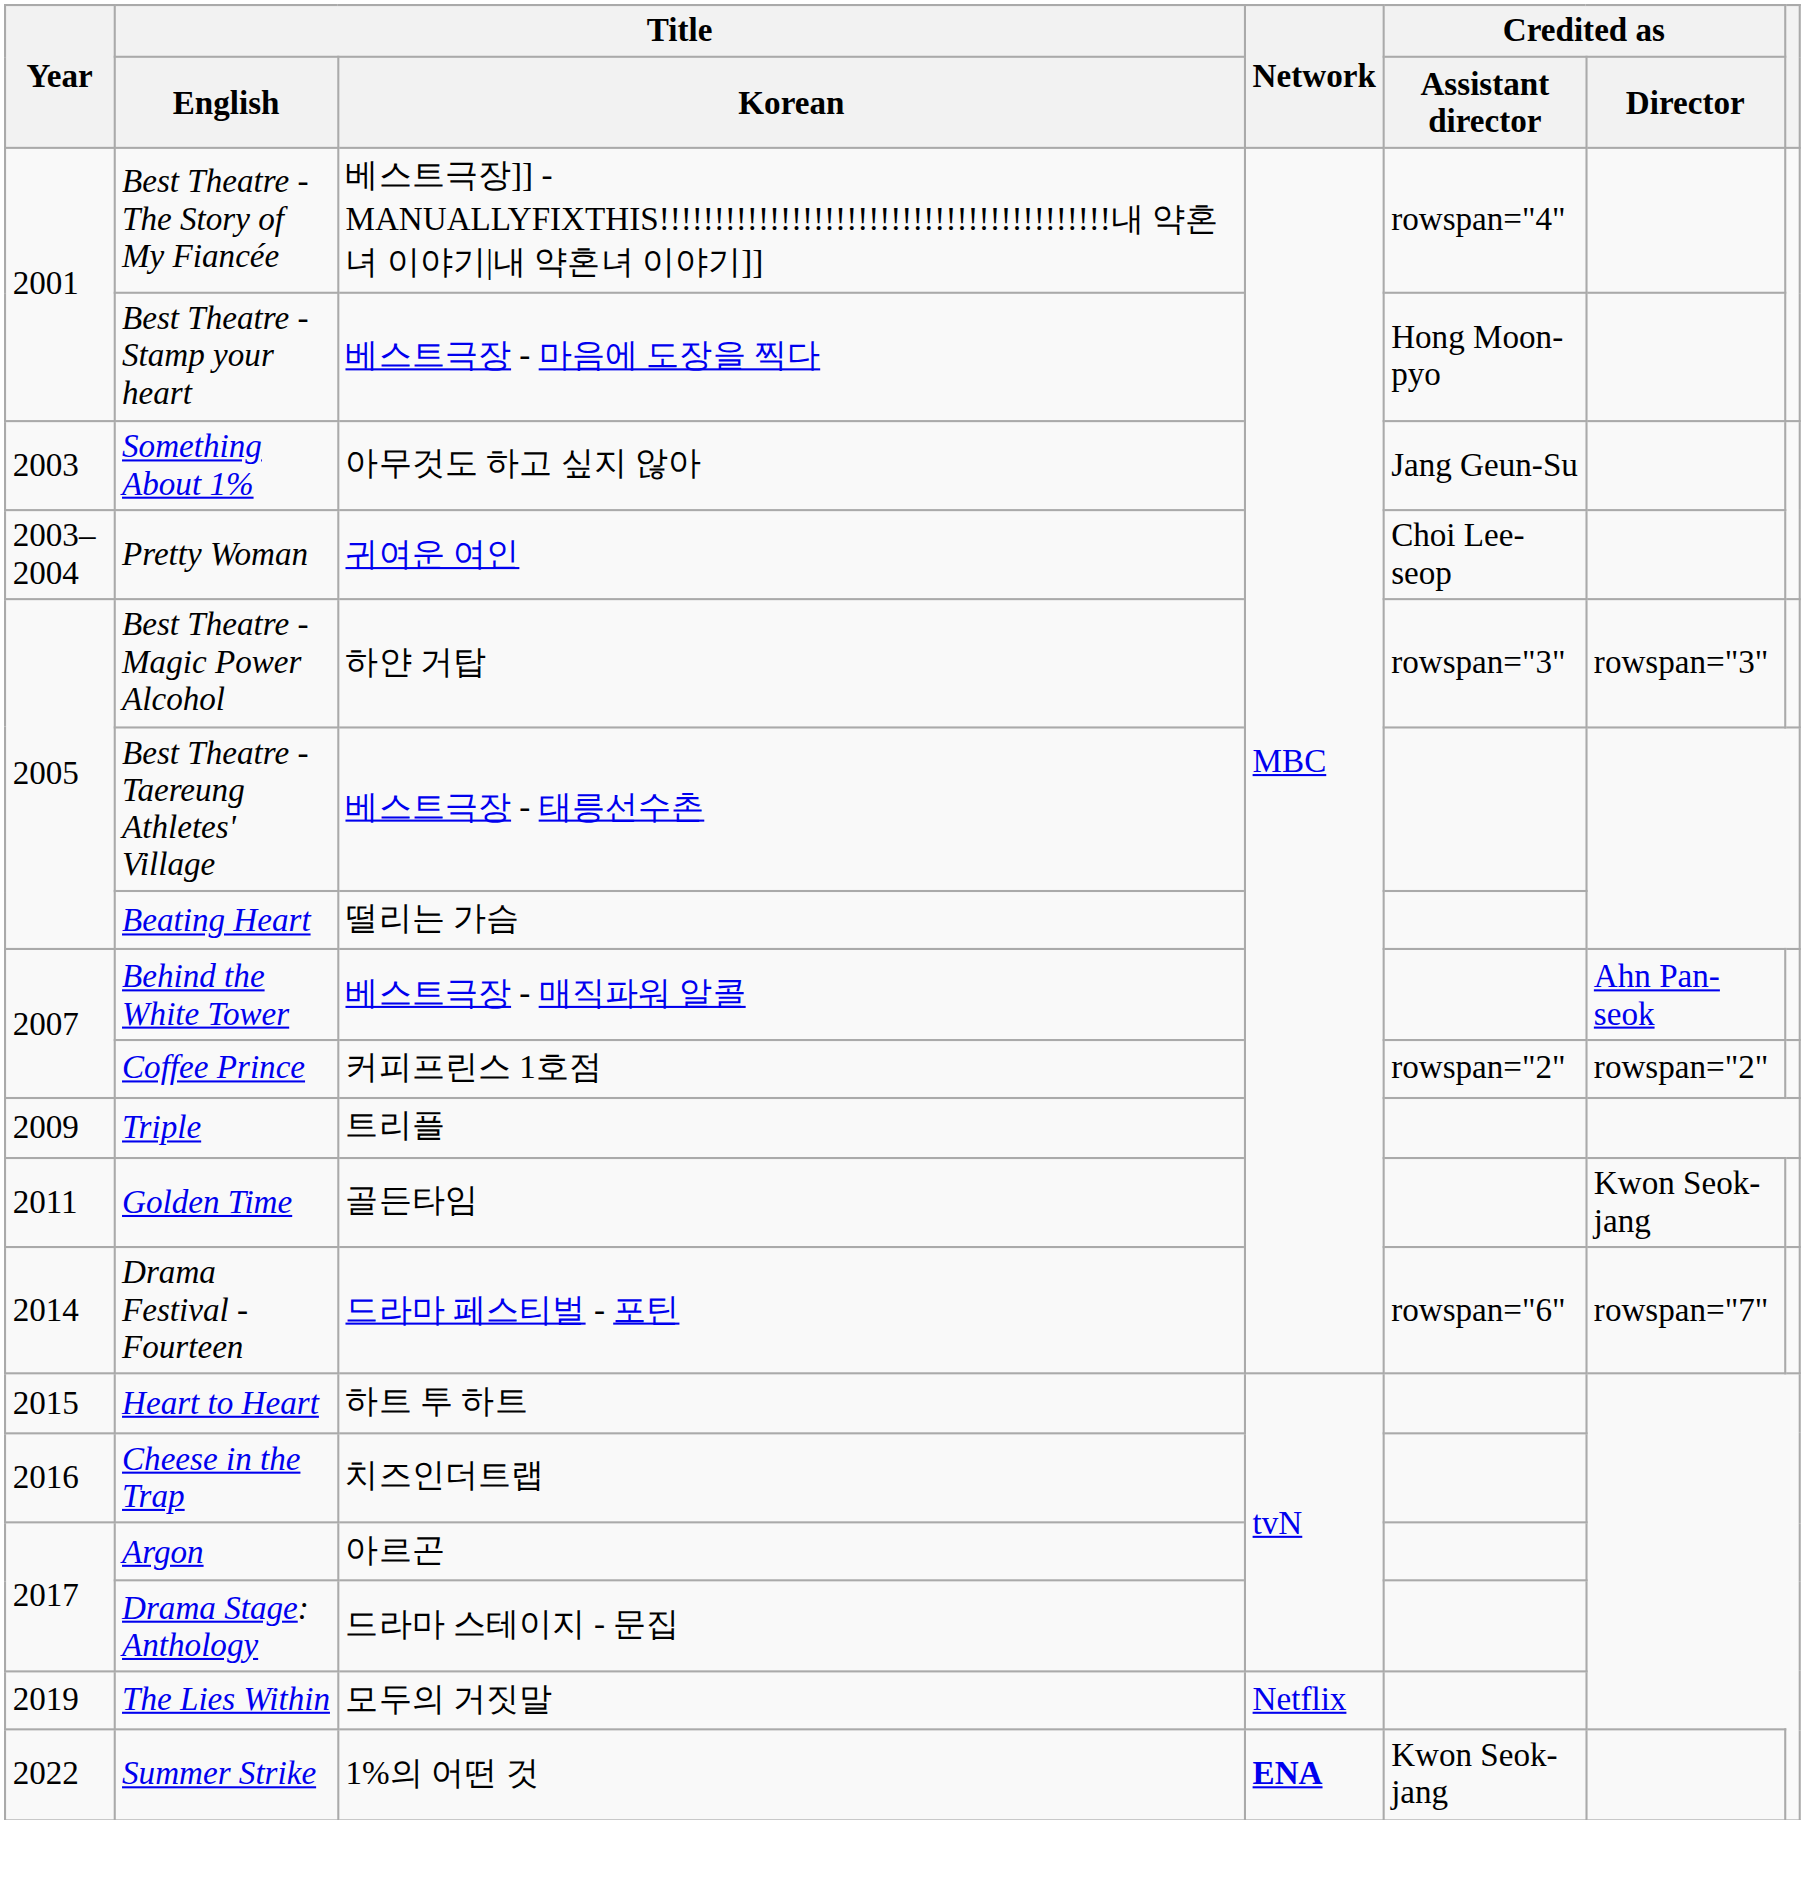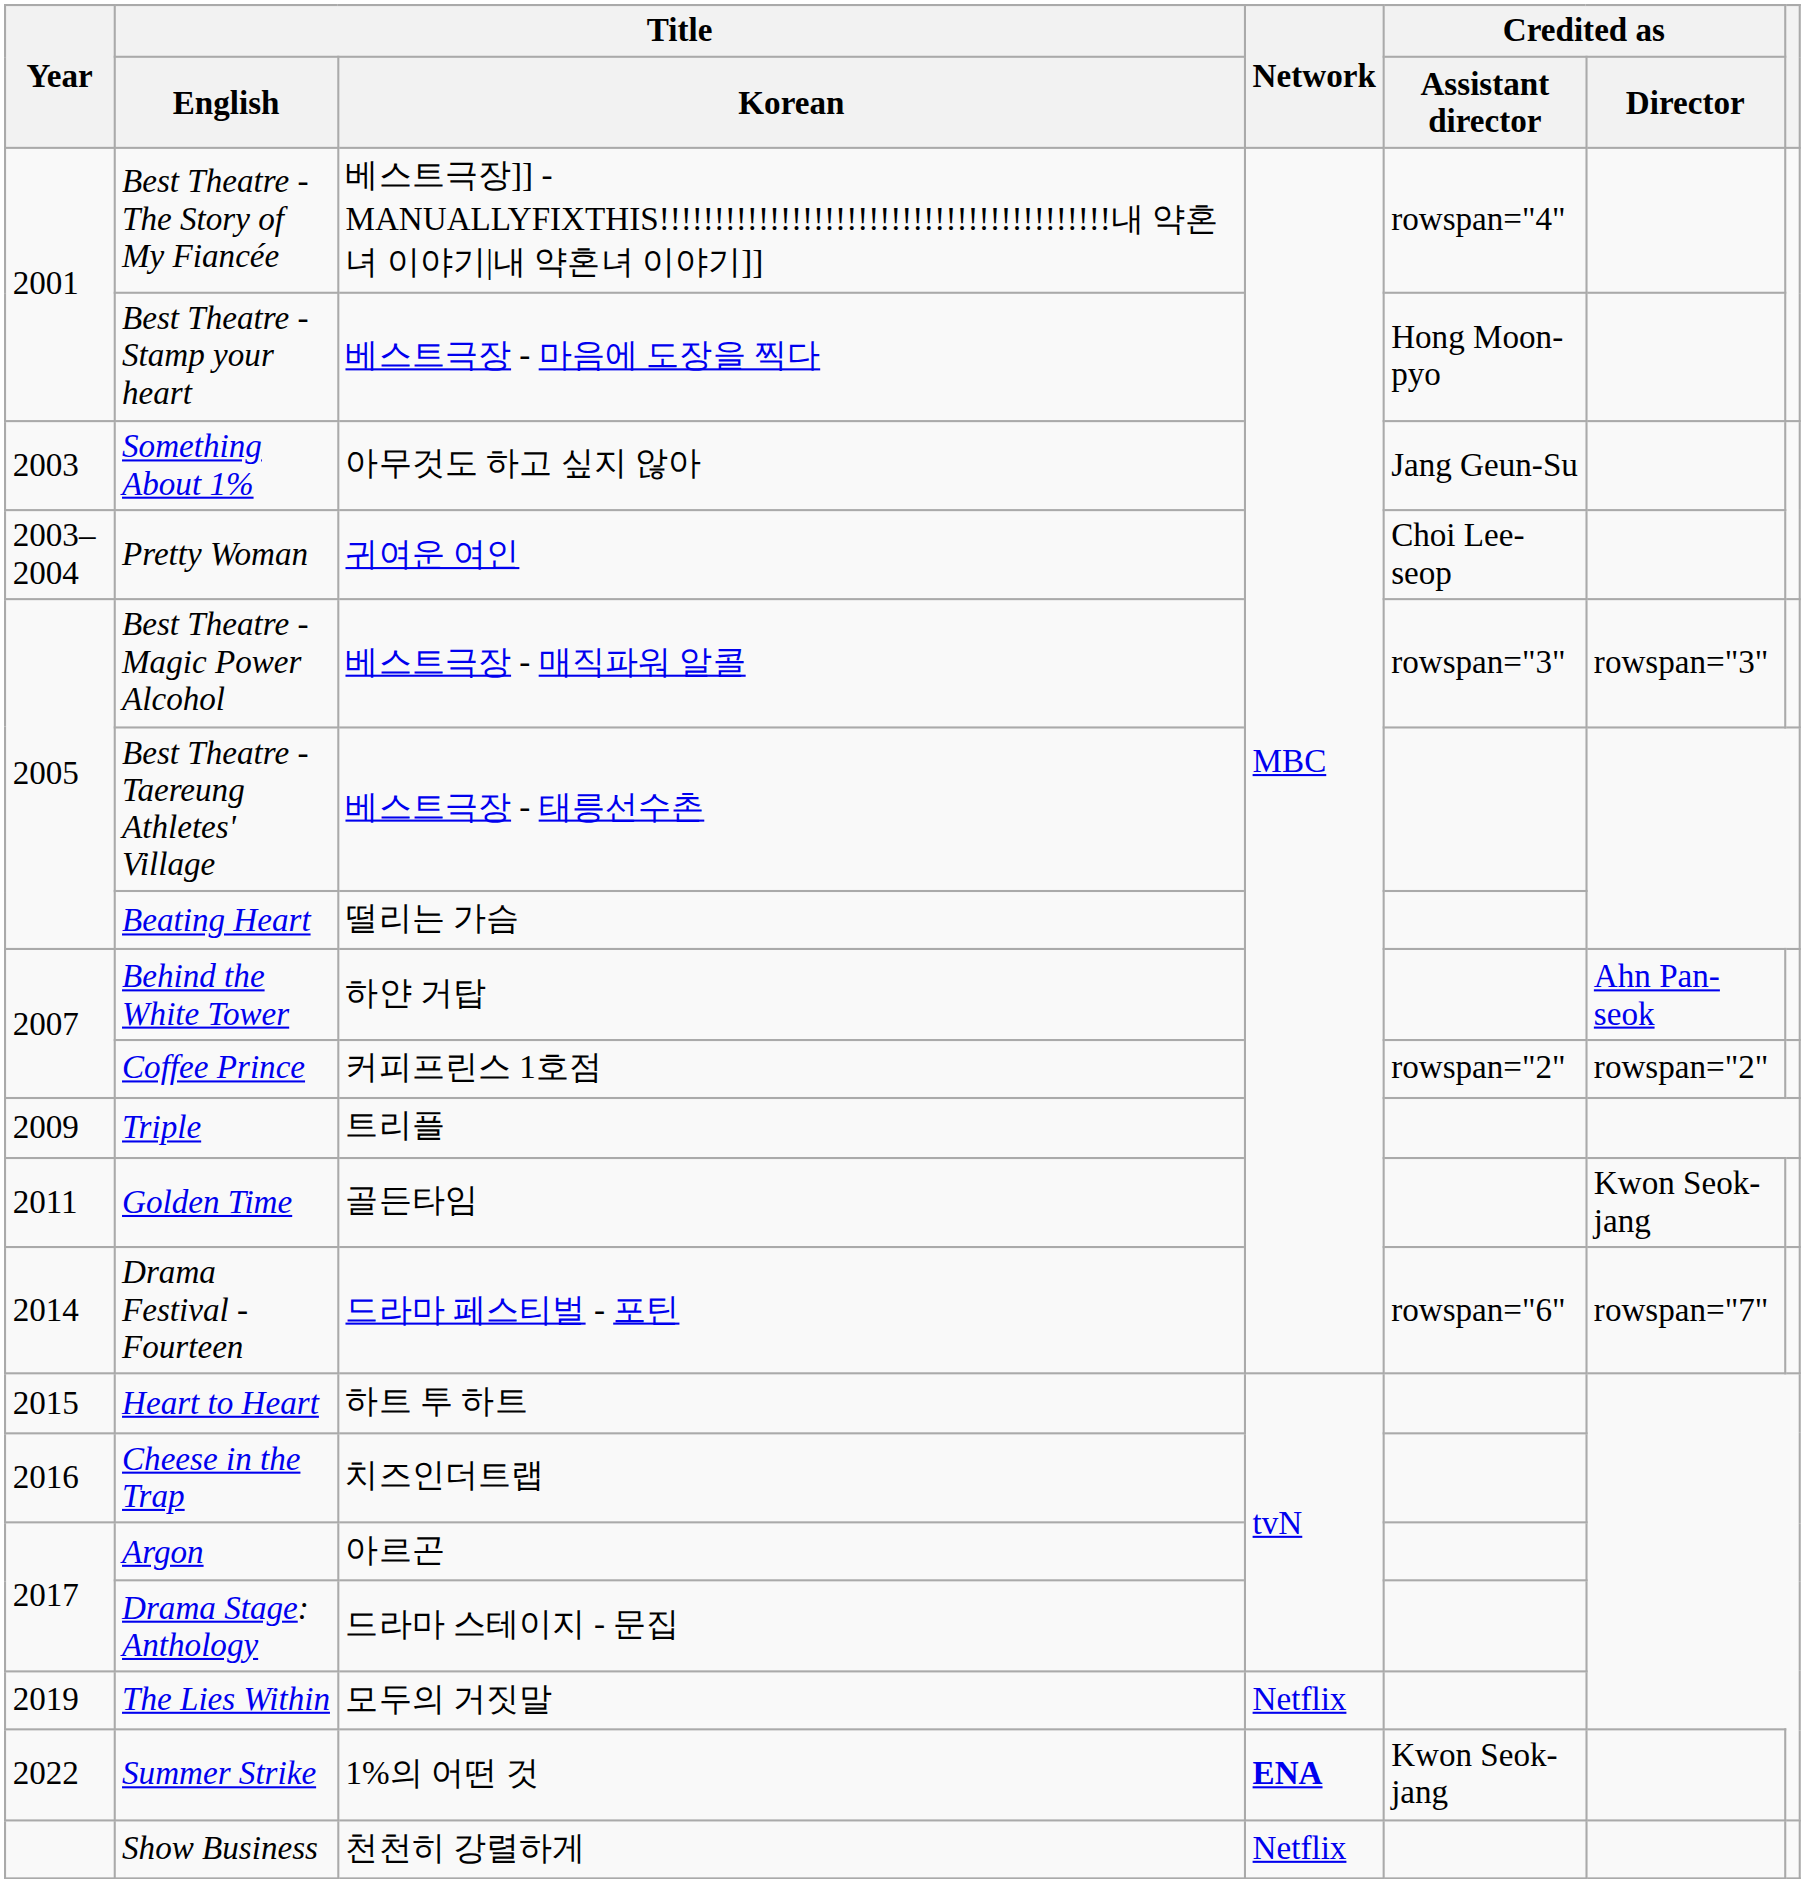(416, 661) 하얀 거탑 -> (546, 661) 베스트극장 - 매직파워 알콜
(546, 993) 베스트극장 - 매직파워 알콜 -> (416, 993) 하얀 거탑
+ row: (220, 1848)
